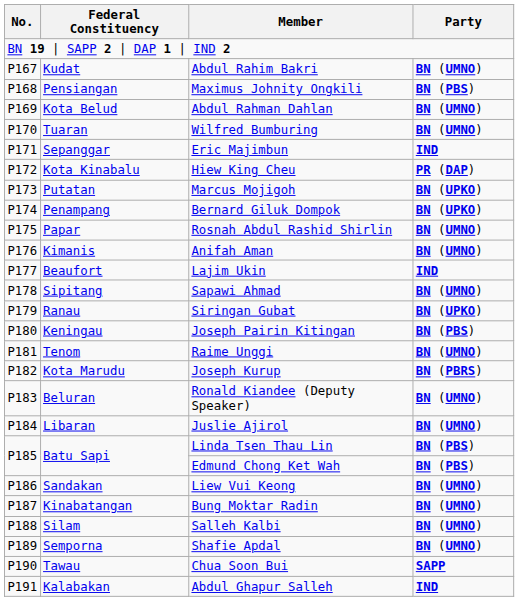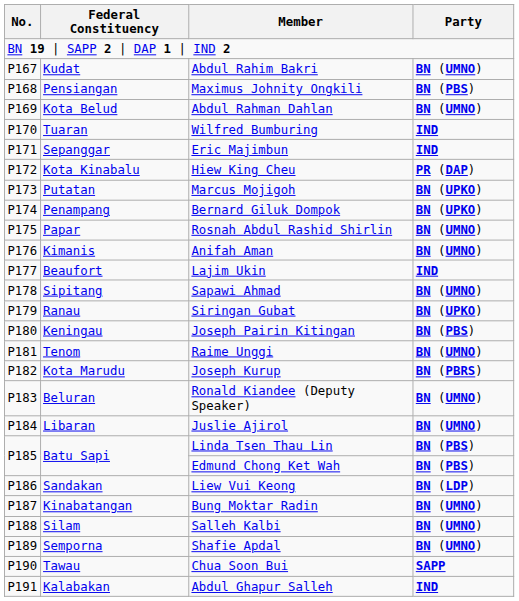(449, 129) BN (UMNO) -> (427, 129) IND
(449, 486) BN (UMNO) -> (446, 486) BN (LDP)
